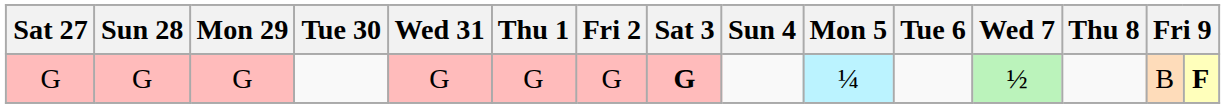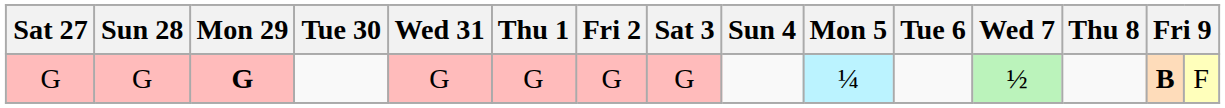(242, 78) normal -> (242, 78) bold
(685, 78) bold -> (685, 78) normal
(1165, 78) normal -> (1165, 78) bold
(1201, 78) bold -> (1201, 78) normal
